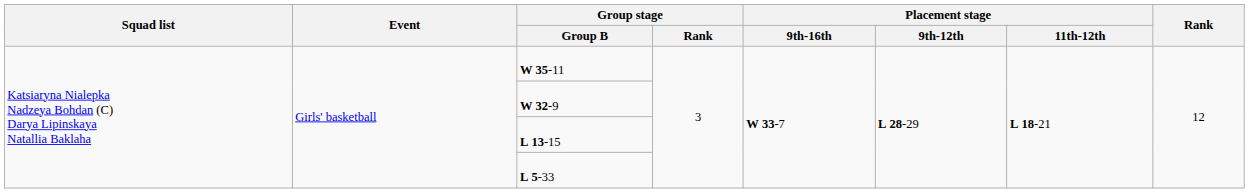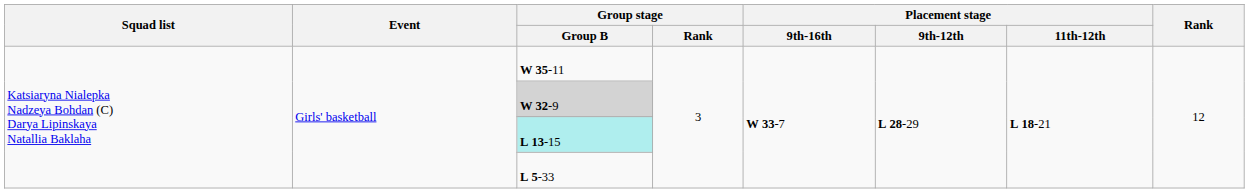(539, 106) no background -> (539, 106) lightgrey background
(540, 142) no background -> (540, 142) paleturquoise background
